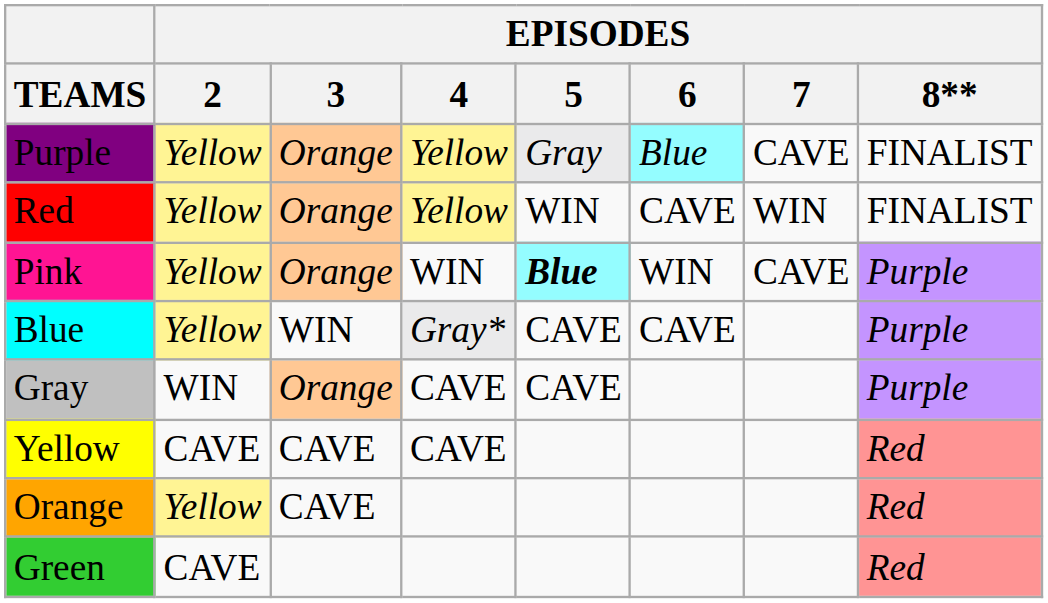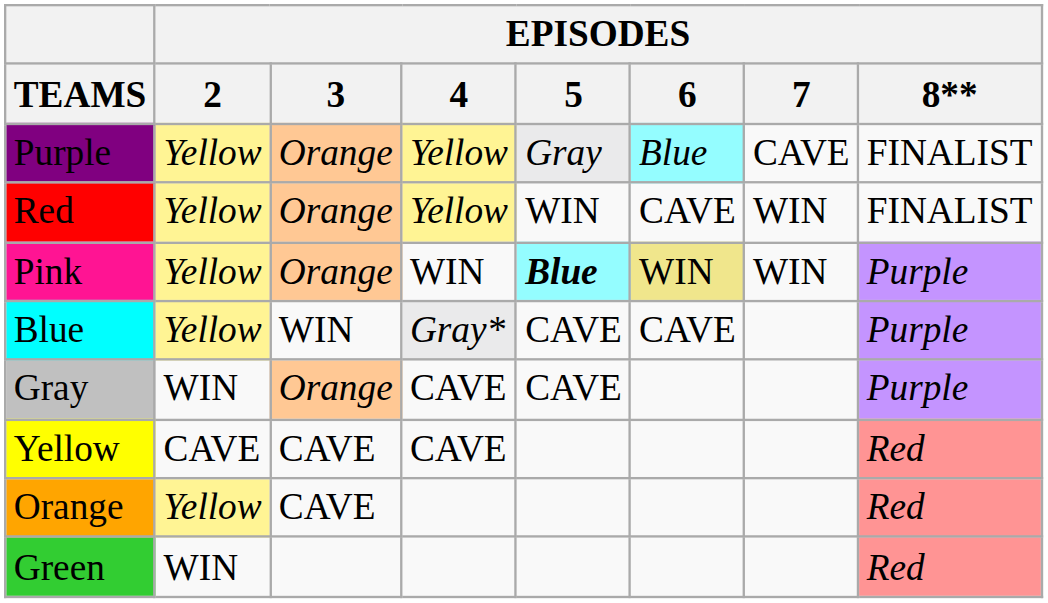(676, 270) no background -> (676, 270) khaki background
(801, 270) CAVE -> (790, 270) WIN
(212, 566) CAVE -> (201, 566) WIN
